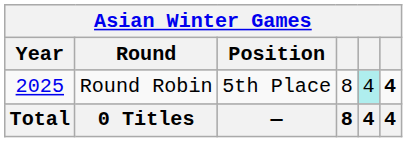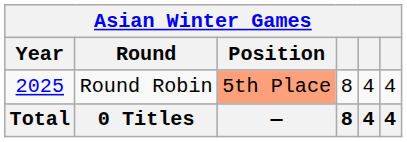(277, 87) no background -> (277, 87) lightsalmon background
(368, 87) paleturquoise background -> (368, 87) no background
(390, 87) bold -> (390, 87) normal
